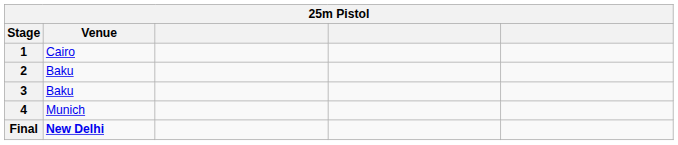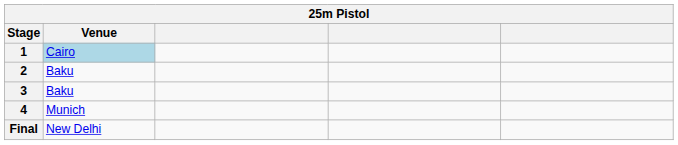(60, 52) no background -> (60, 52) lightblue background
(75, 129) bold -> (74, 129) normal
